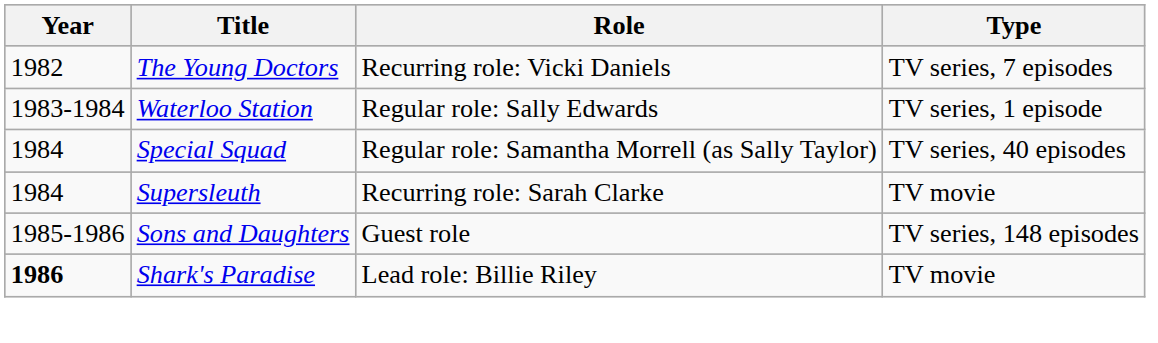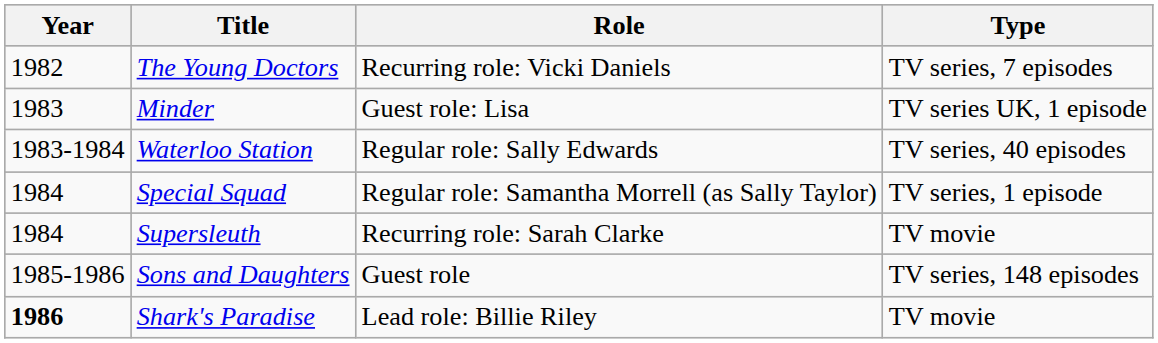+ row: (175, 108)
(996, 108) TV series, 1 episode -> (1007, 150) TV series, 40 episodes
(1007, 150) TV series, 40 episodes -> (996, 191) TV series, 1 episode
